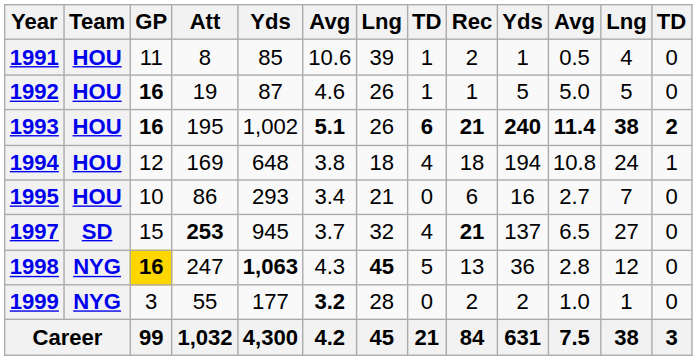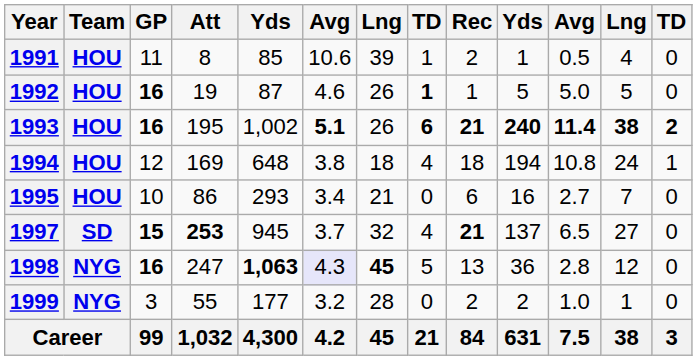(427, 92) normal -> (427, 92) bold
(151, 232) normal -> (151, 232) bold
(151, 267) gold background -> (151, 267) no background
(330, 267) no background -> (330, 267) lavender background
(330, 302) bold -> (330, 302) normal
